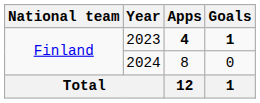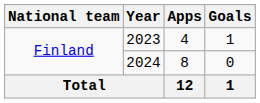(185, 40) bold -> (185, 40) normal
(230, 40) bold -> (230, 40) normal
